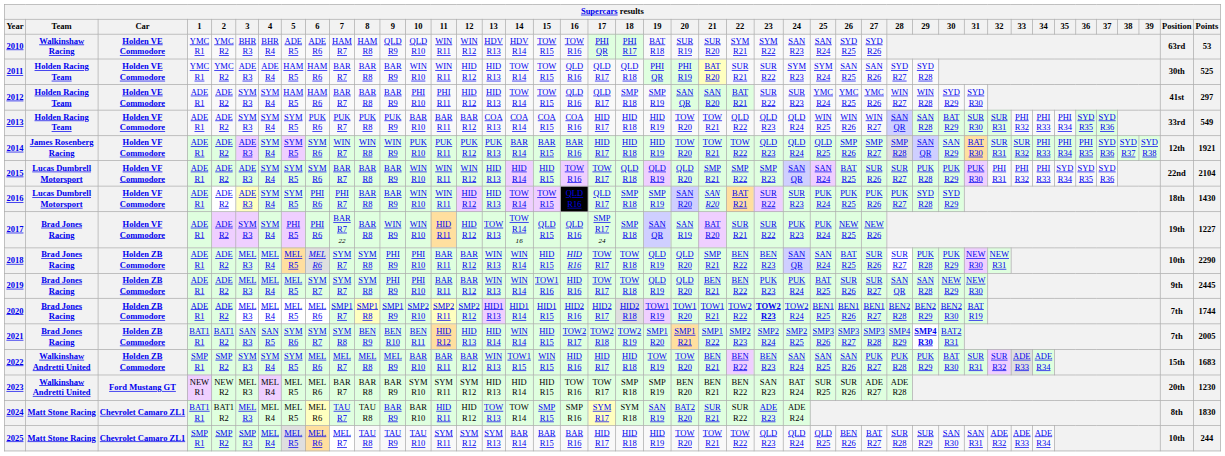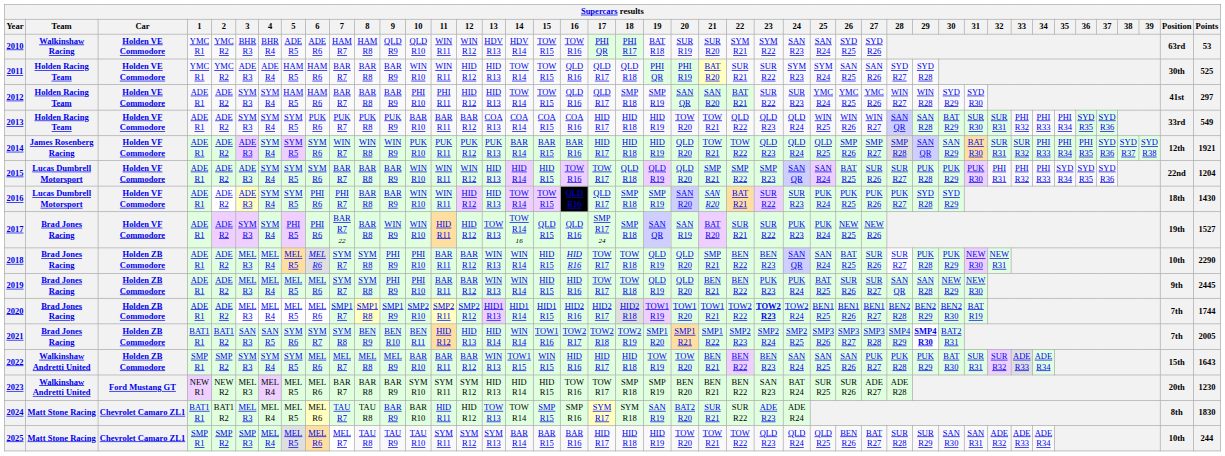(685, 148) TOW R20 -> (685, 148) QLD R20
(1207, 173) 2104 -> (1207, 173) 1204
(1207, 229) 1227 -> (1207, 229) 1527
(317, 286) SYM R7 -> (317, 286) MEL R6
(547, 286) TOW1 R16 -> (547, 286) HID R15
(547, 336) HID R15 -> (547, 336) TOW1 R16
(1207, 362) 1683 -> (1207, 362) 1643
